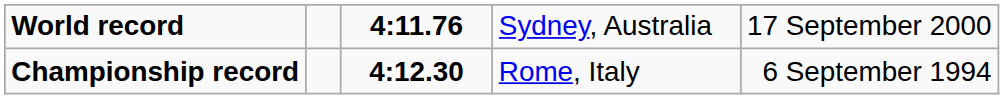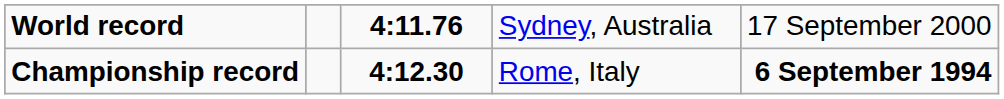(877, 70) normal -> (873, 70) bold
